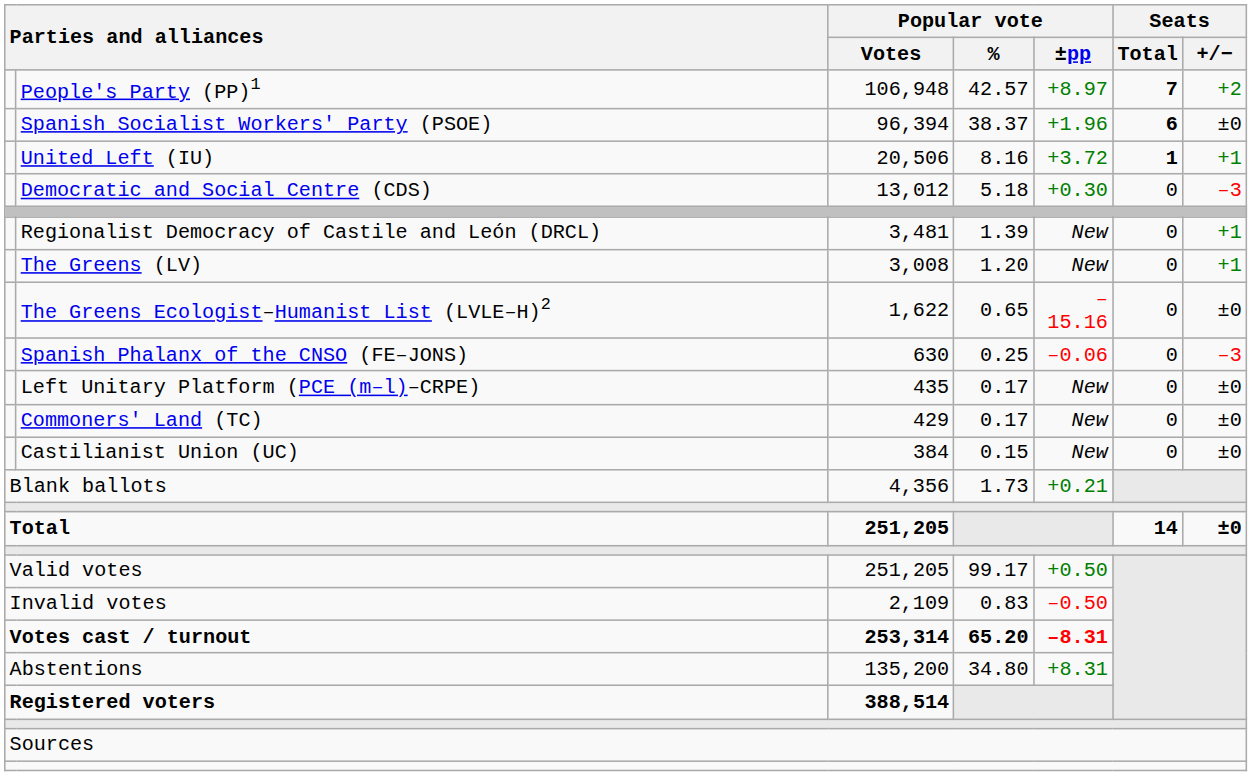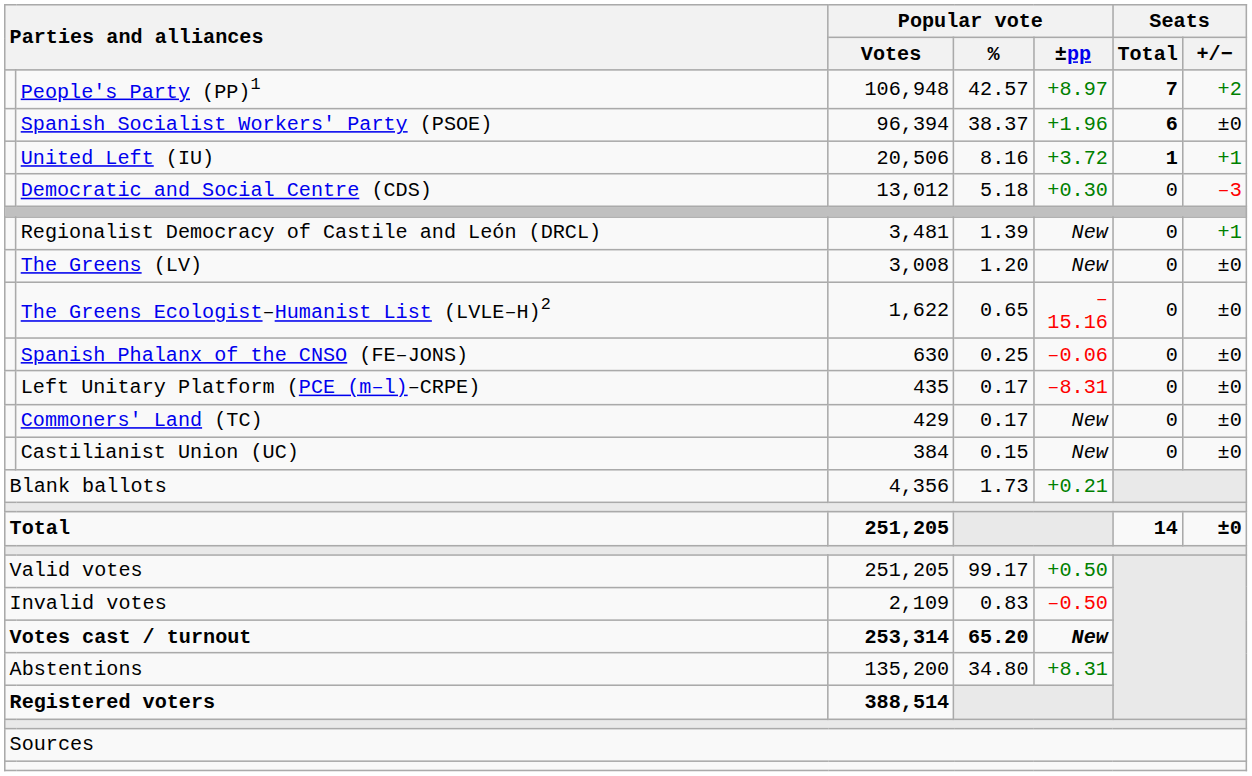(1230, 266) +1 -> (1230, 266) ±0
(1230, 355) –3 -> (1230, 355) ±0
(1090, 388) New -> (1078, 388) –8.31
(1078, 637) –8.31 -> (1090, 637) New
